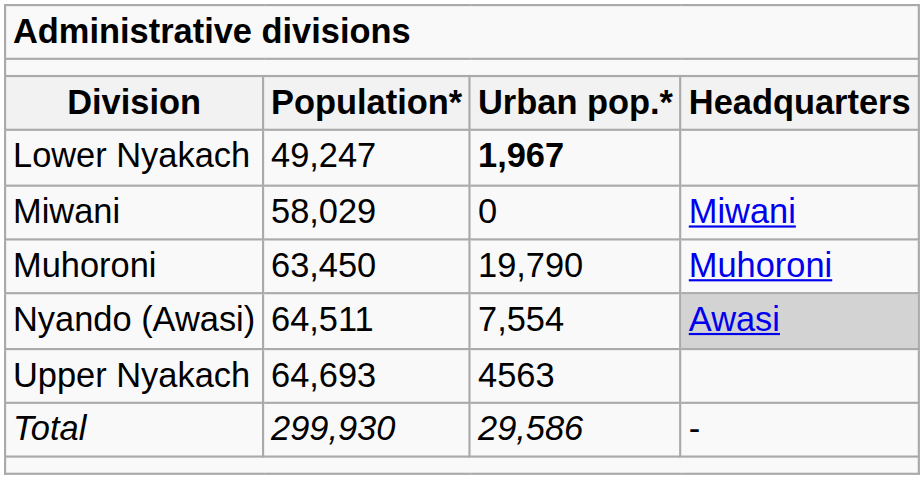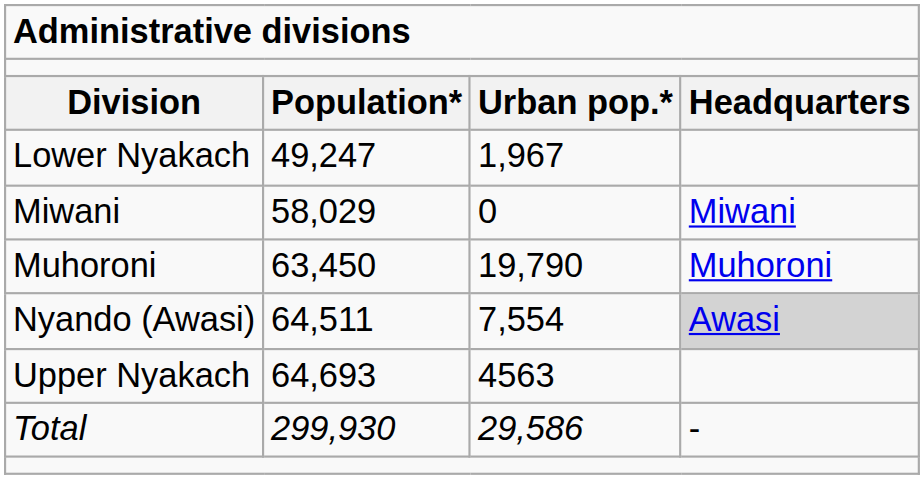(521, 156) bold -> (521, 156) normal
